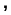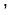(5, 12) bold -> (5, 12) normal
